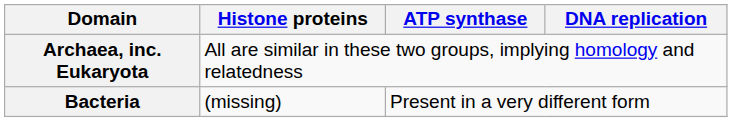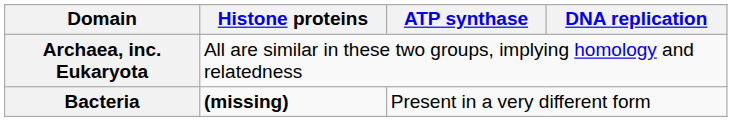(243, 101) normal -> (246, 101) bold
